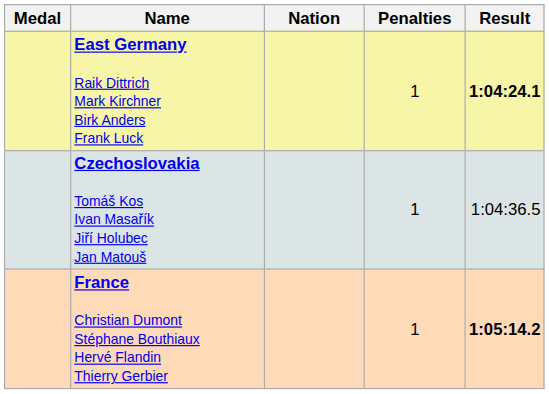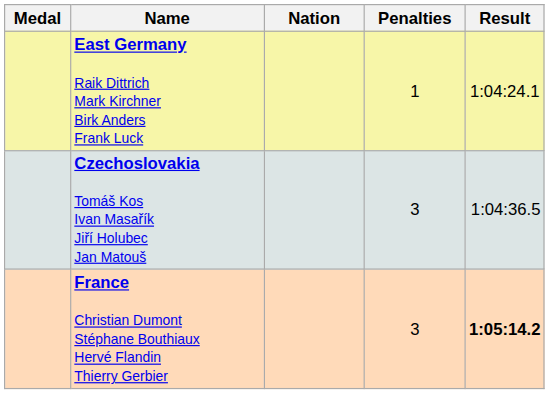(505, 91) bold -> (505, 91) normal
(415, 210) 1 -> (415, 210) 3
(415, 329) 1 -> (415, 329) 3
